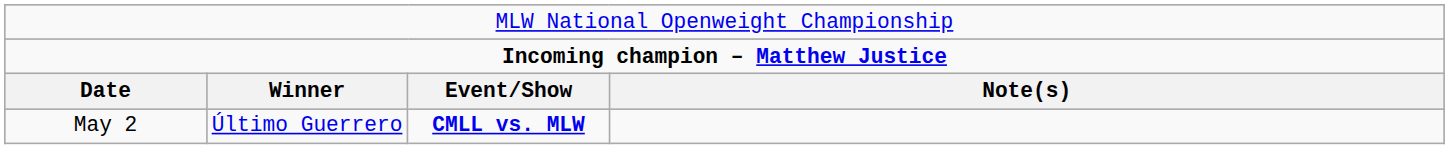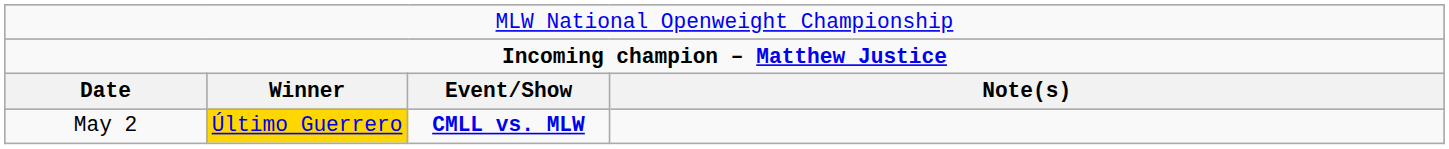(307, 126) no background -> (307, 126) gold background
